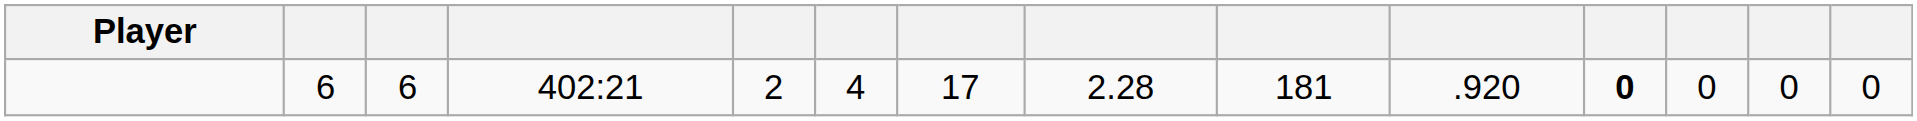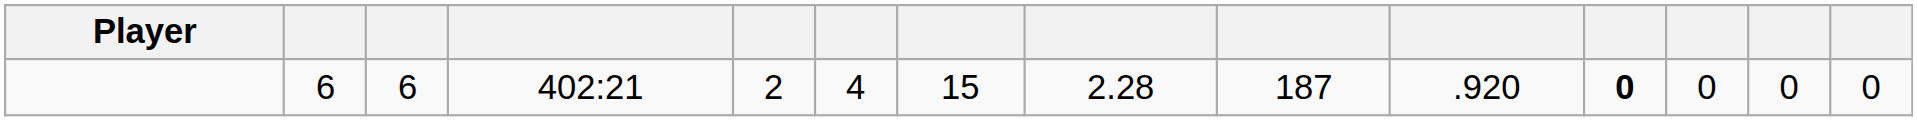(960, 86) 17 -> (960, 86) 15
(1304, 86) 181 -> (1304, 86) 187
